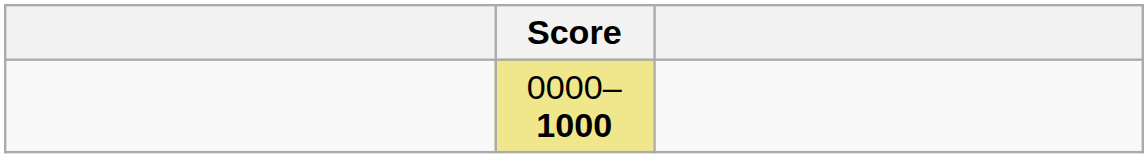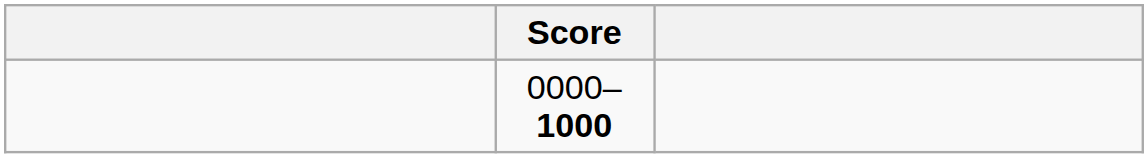(574, 105) khaki background -> (574, 105) no background
